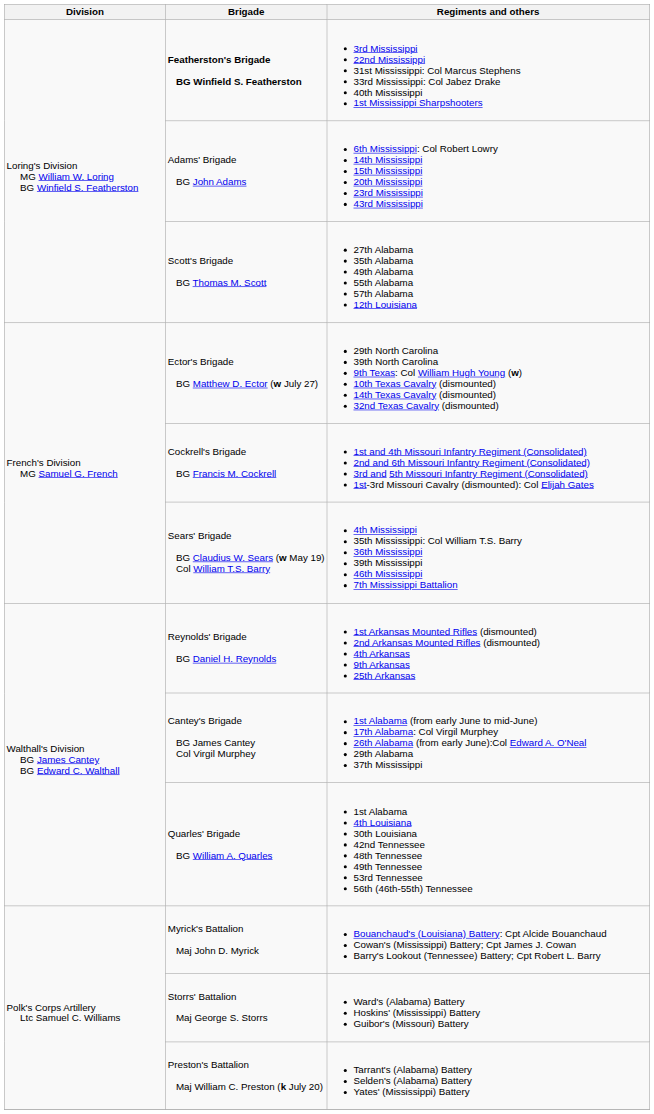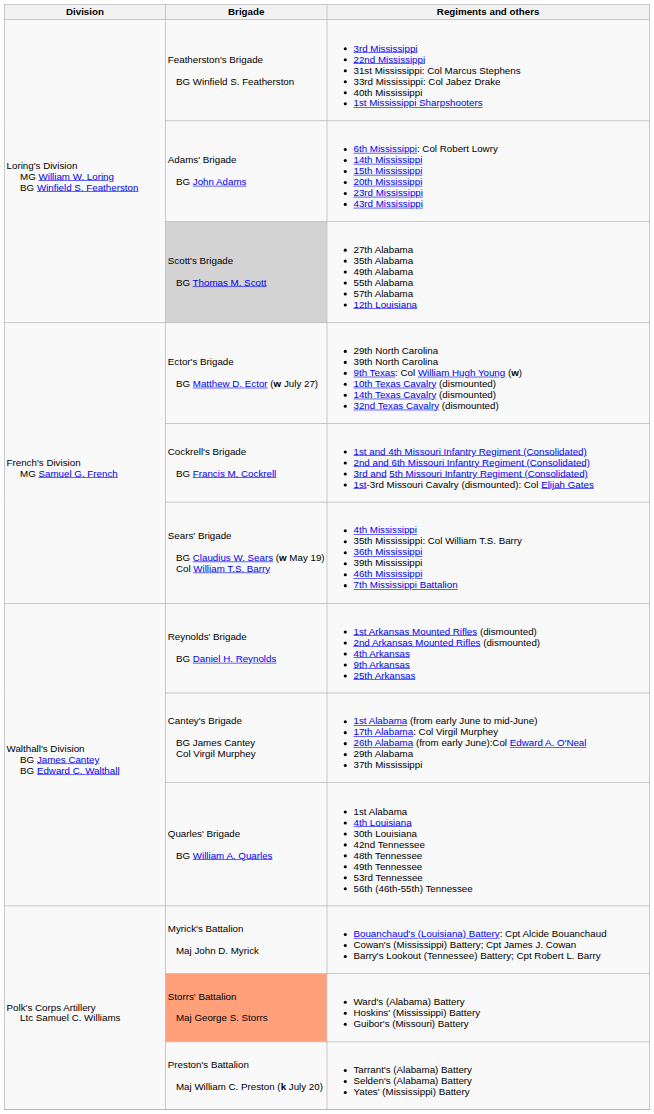(235, 70) bold -> (231, 70) normal
(217, 272) no background -> (217, 272) lightgrey background
(218, 1007) no background -> (218, 1007) lightsalmon background
